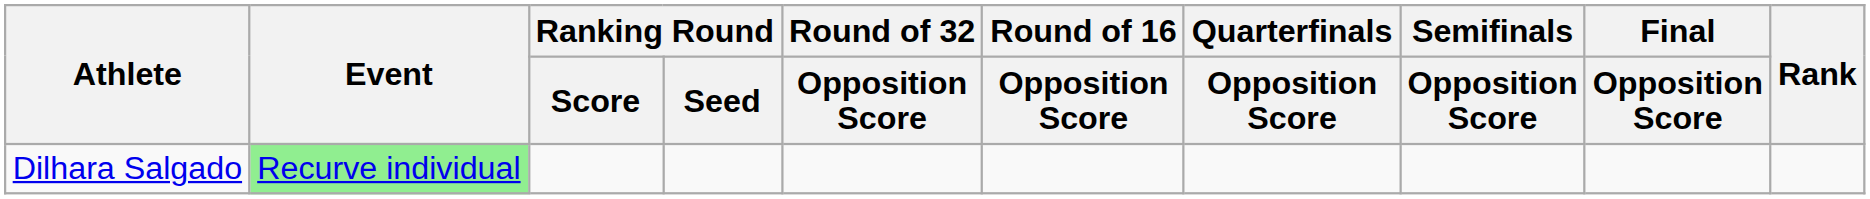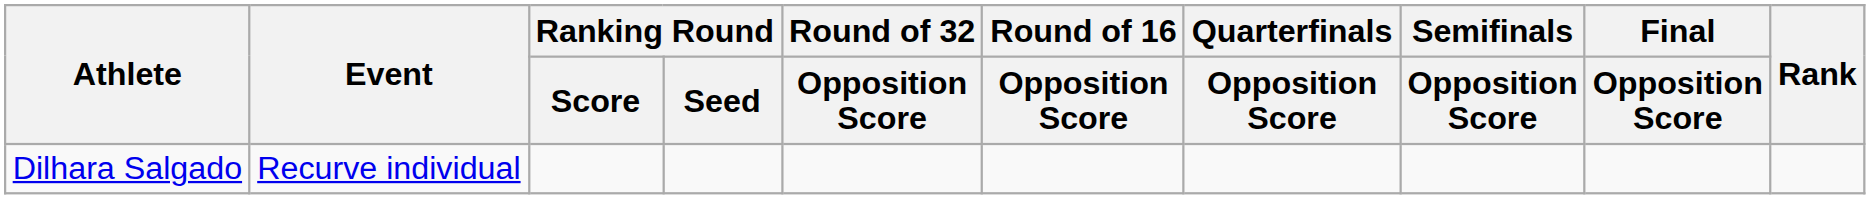(389, 169) lightgreen background -> (389, 169) no background
